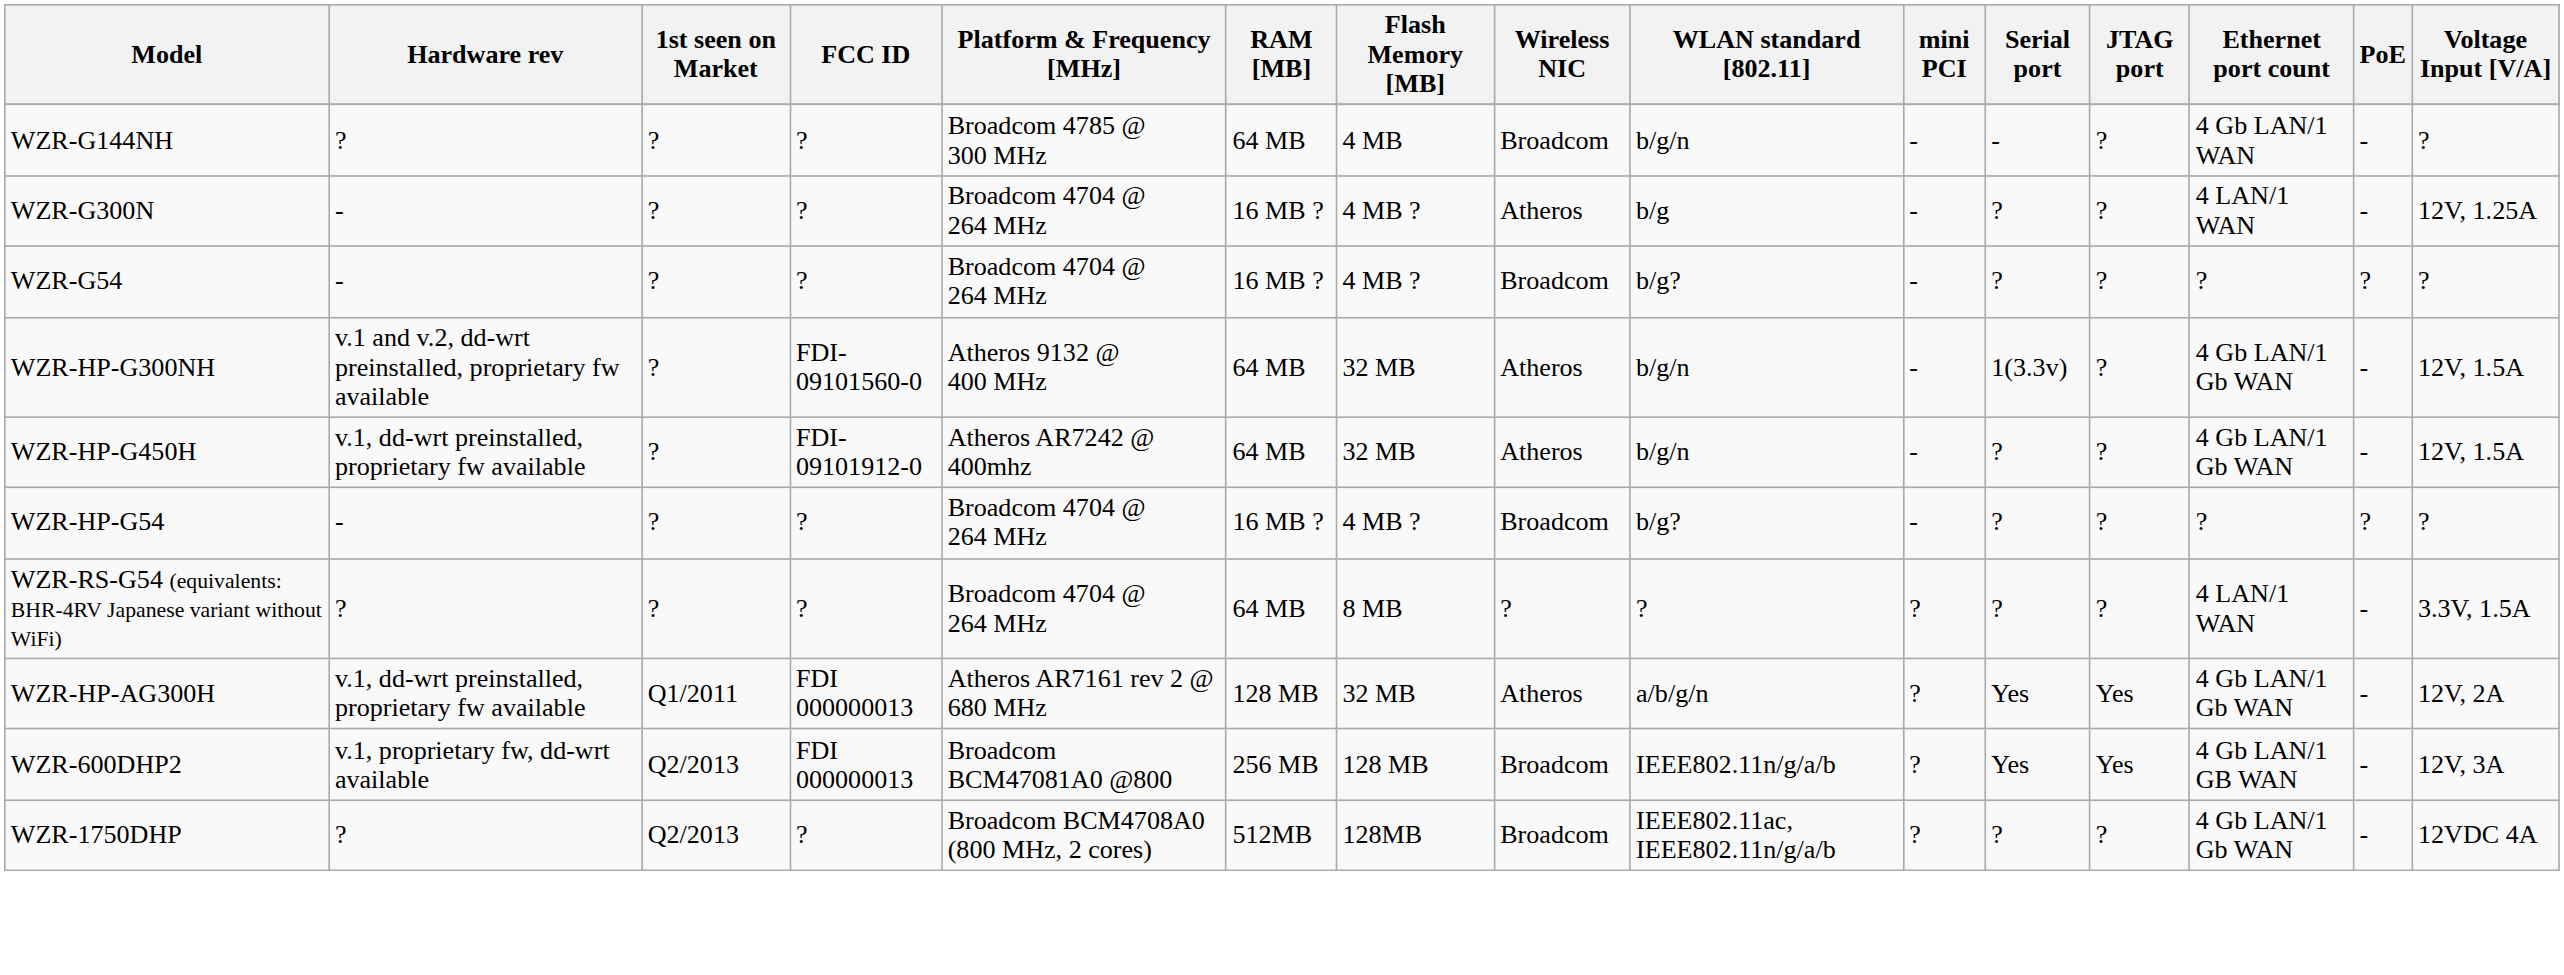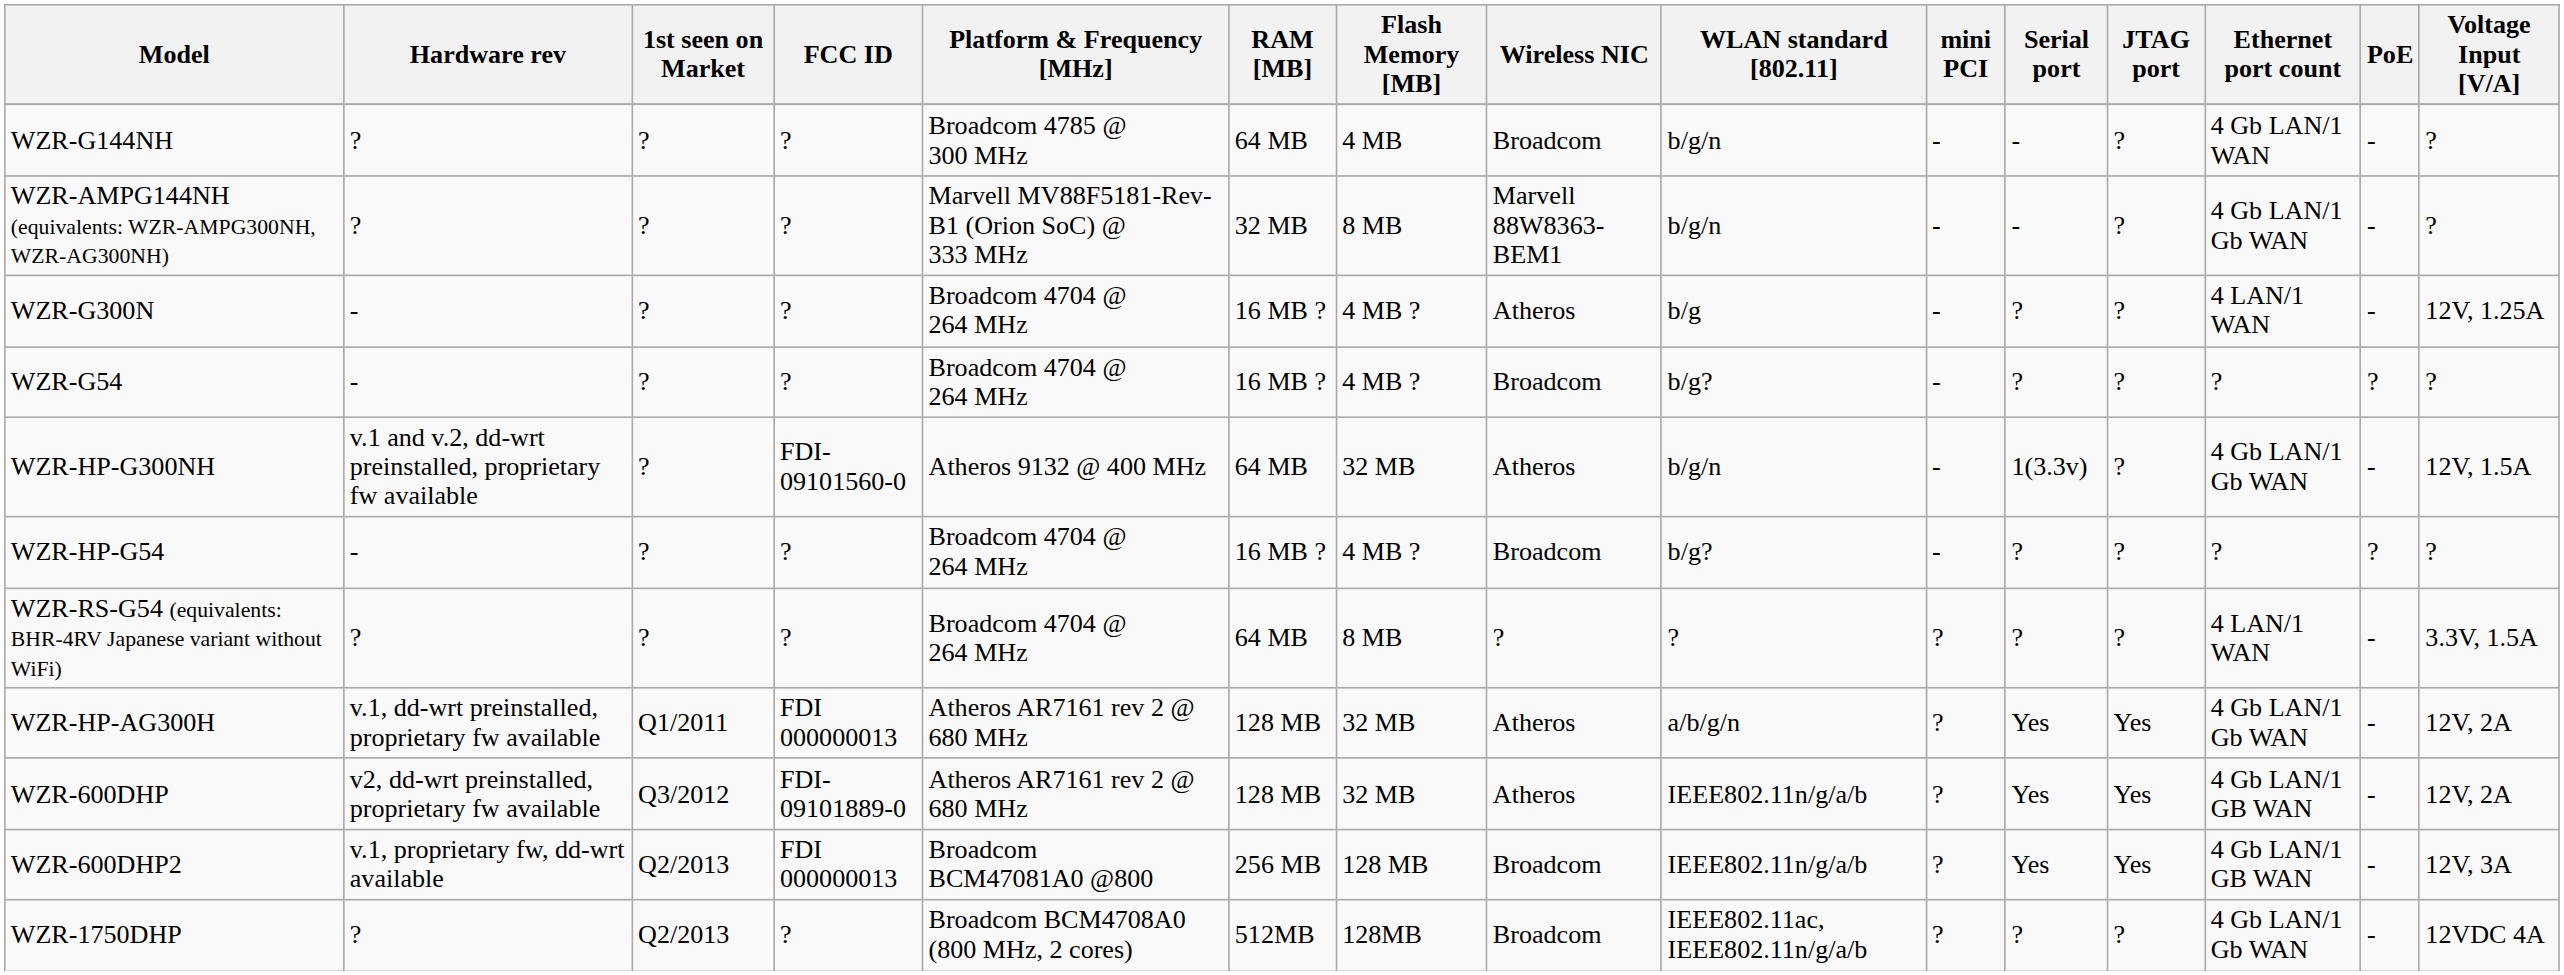+ row: (163, 225)
- row: (104, 452)
+ row: (90, 793)
